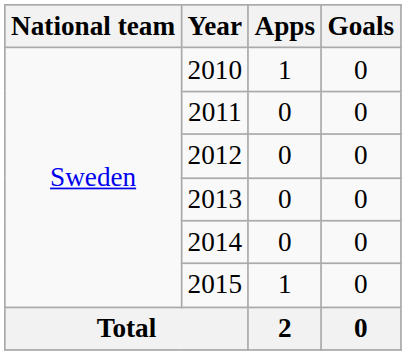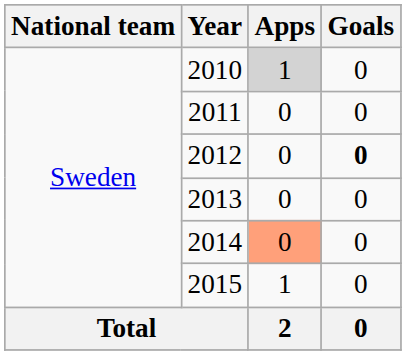(285, 69) no background -> (285, 69) lightgrey background
(361, 155) normal -> (361, 155) bold
(285, 241) no background -> (285, 241) lightsalmon background
